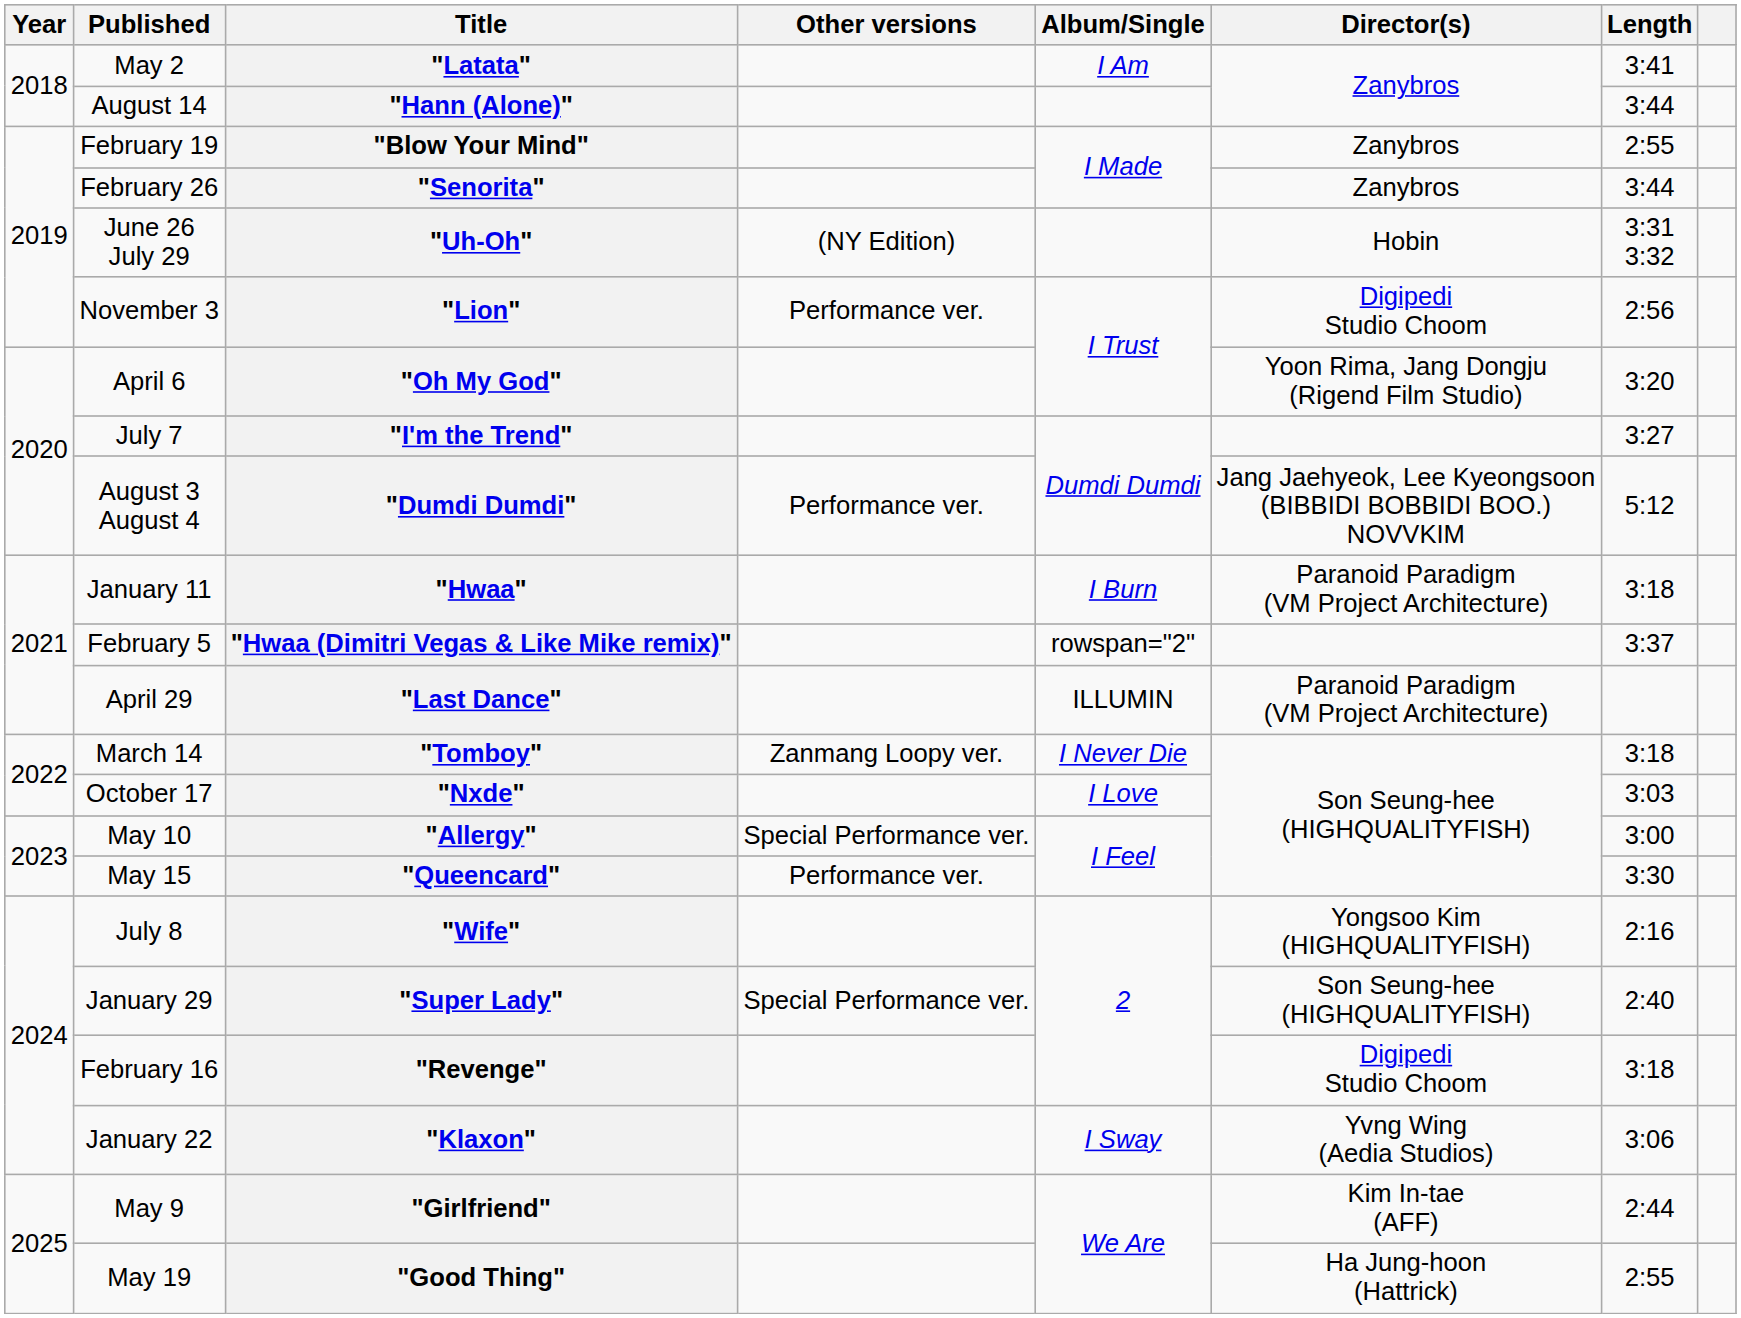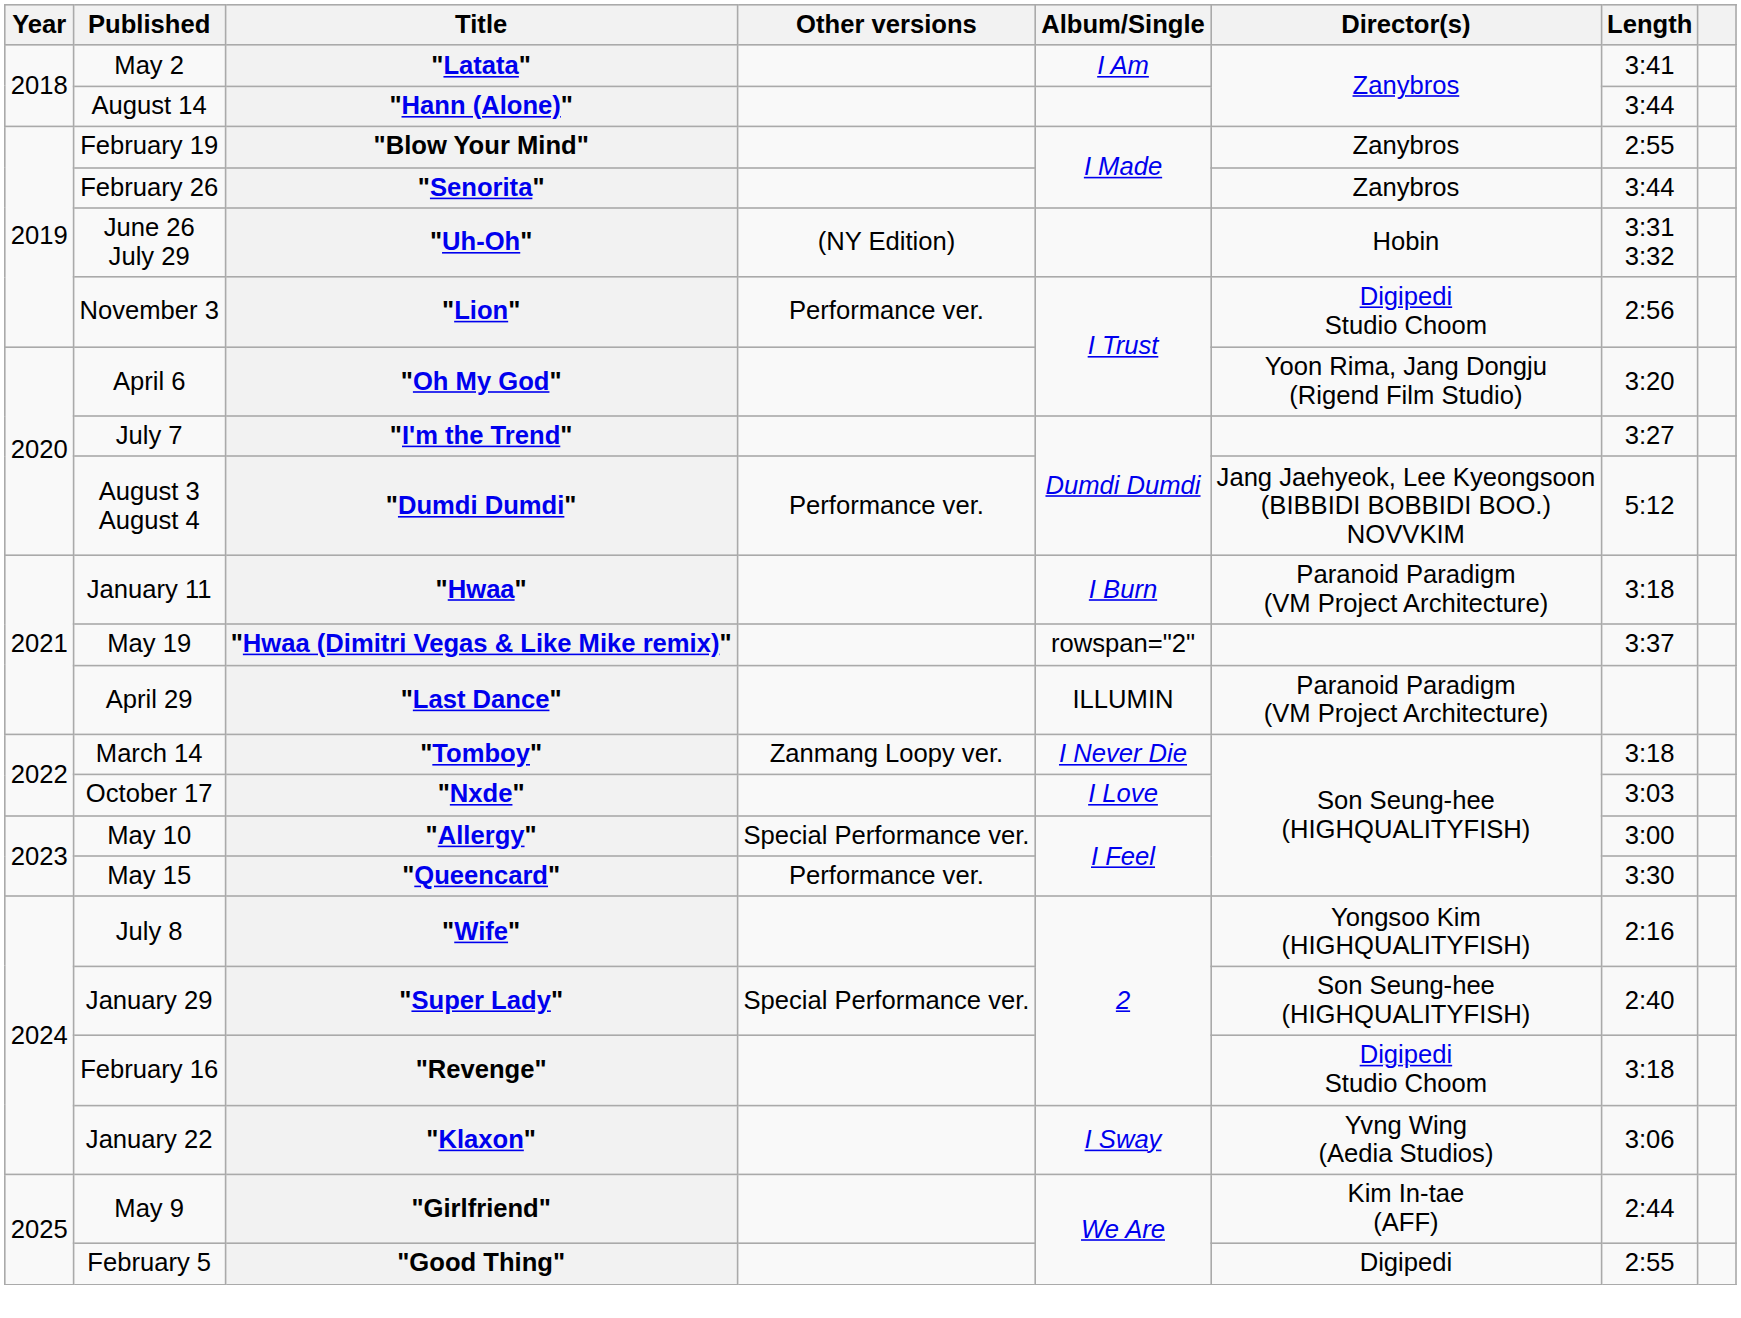(149, 644) February 5 -> (149, 644) May 19
(149, 1278) May 19 -> (149, 1263) February 5
(1406, 1278) Ha Jung-hoon (Hattrick) -> (1406, 1263) Digipedi
